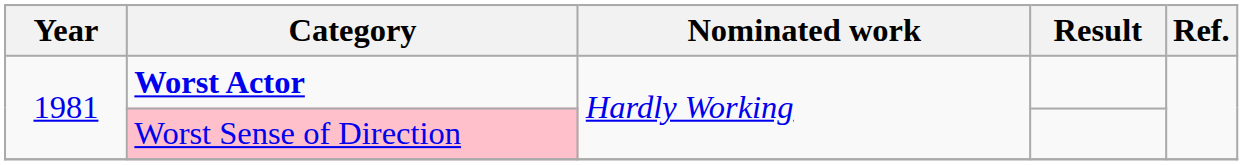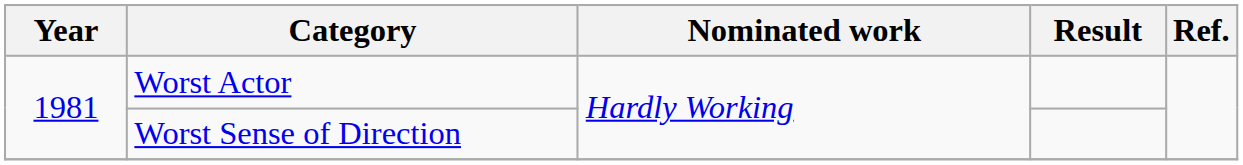(220, 81) bold -> (213, 81) normal
(298, 133) pink background -> (298, 133) no background
